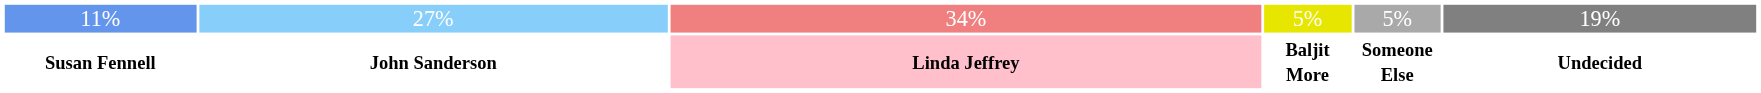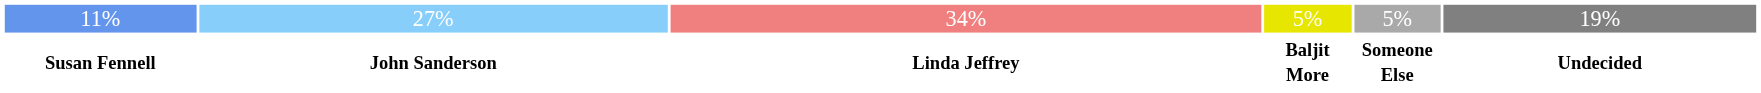(966, 61) pink background -> (966, 61) no background
